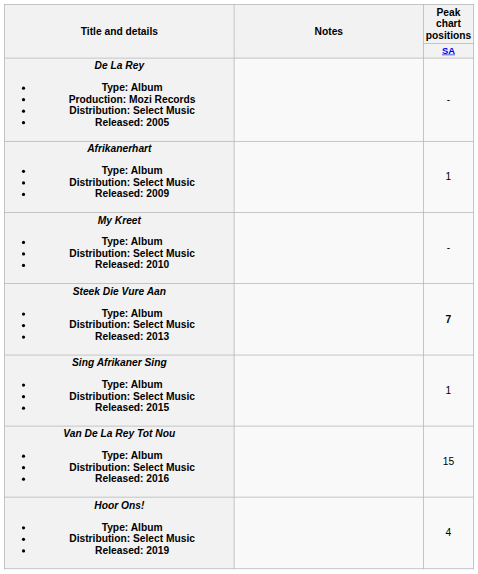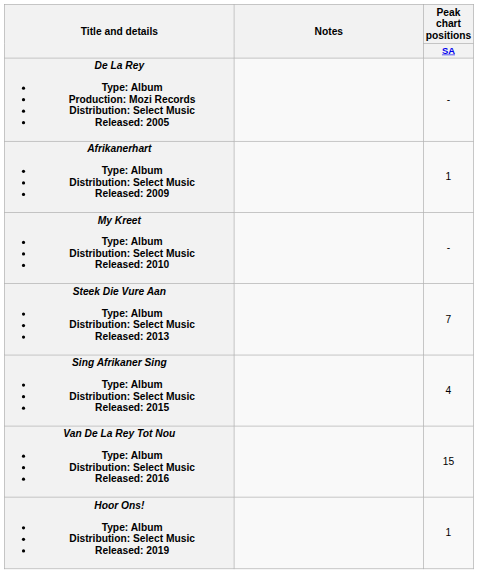(448, 319) bold -> (448, 319) normal
(448, 390) 1 -> (448, 390) 4
(448, 533) 4 -> (448, 533) 1
